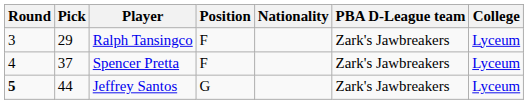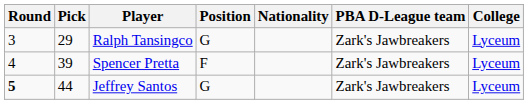(204, 39) F -> (205, 39) G
(65, 63) 37 -> (65, 63) 39
